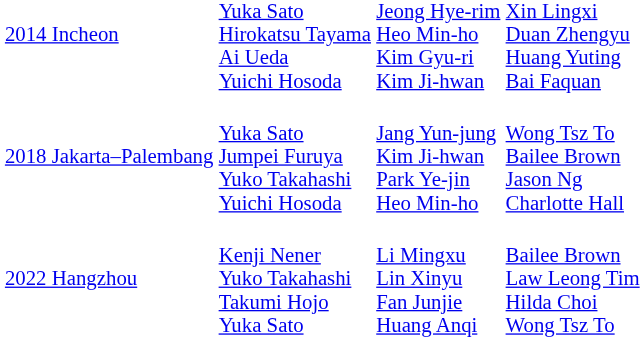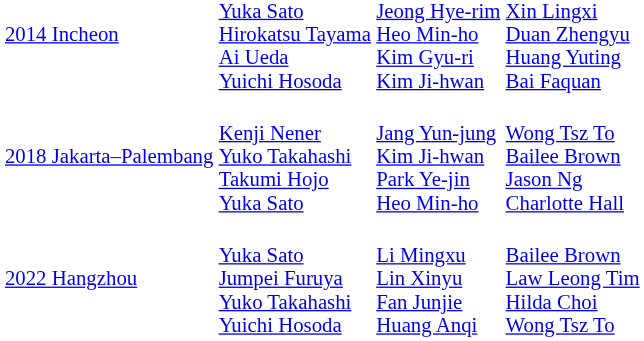(285, 168) Yuka Sato Jumpei Furuya Yuko Takahashi Yuichi Hosoda -> (285, 168) Kenji Nener Yuko Takahashi Takumi Hojo Yuka Sato
(285, 290) Kenji Nener Yuko Takahashi Takumi Hojo Yuka Sato -> (285, 290) Yuka Sato Jumpei Furuya Yuko Takahashi Yuichi Hosoda
